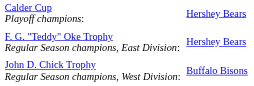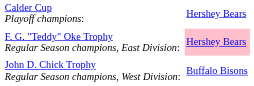(216, 42) no background -> (216, 42) pink background
